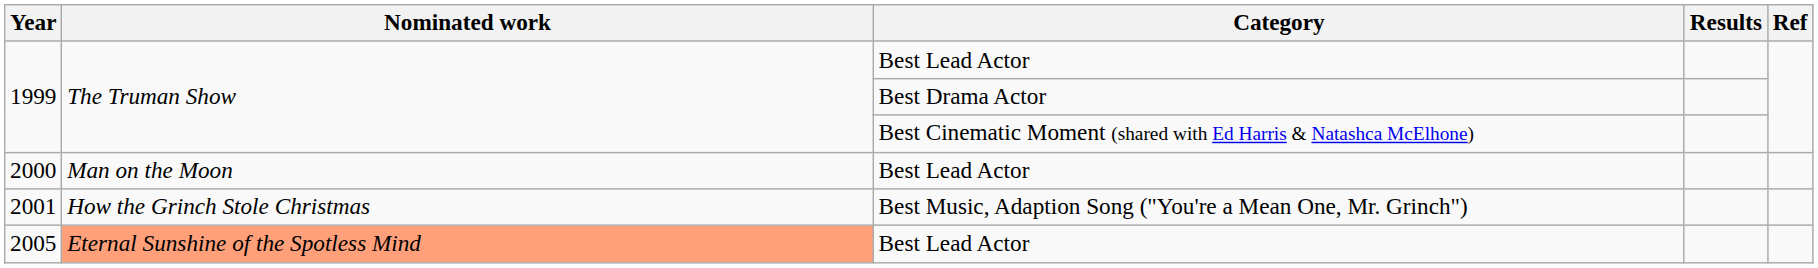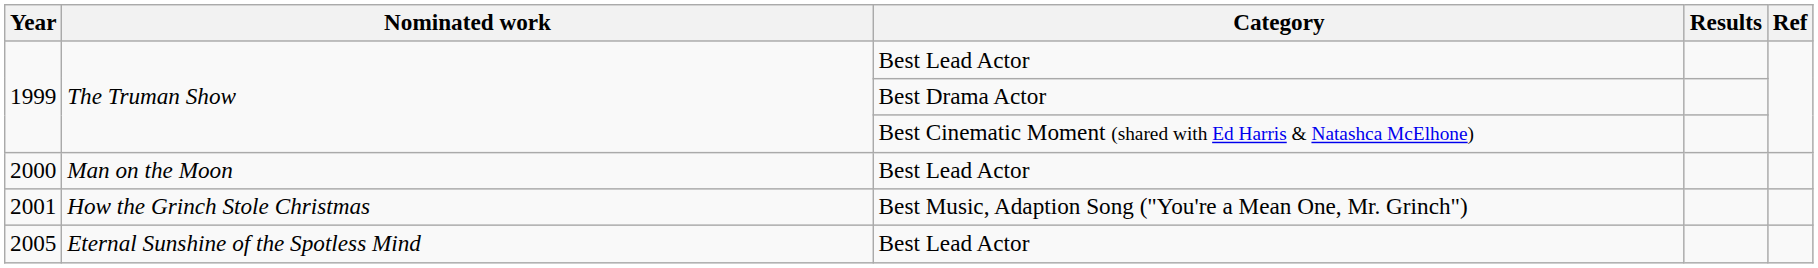(244, 243) lightsalmon background -> (244, 243) no background
